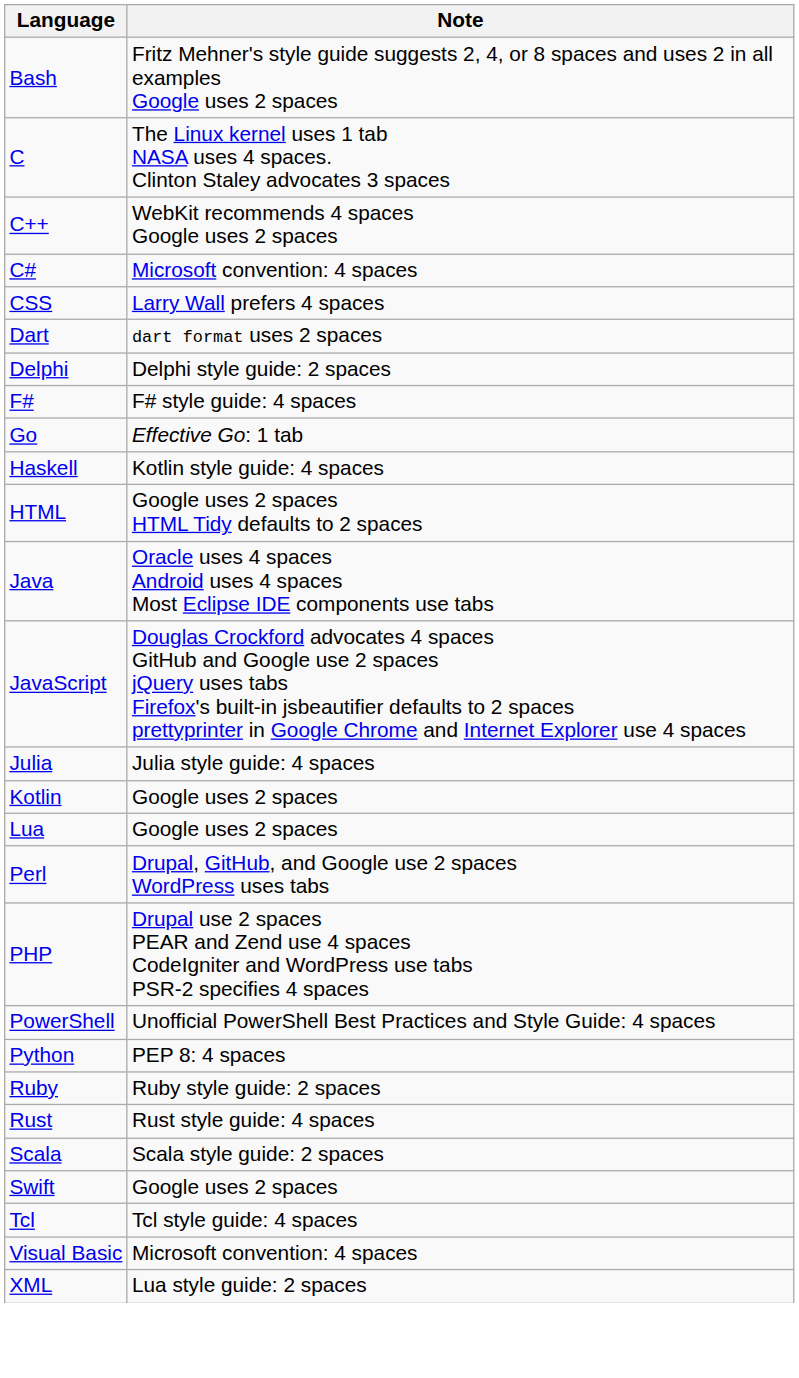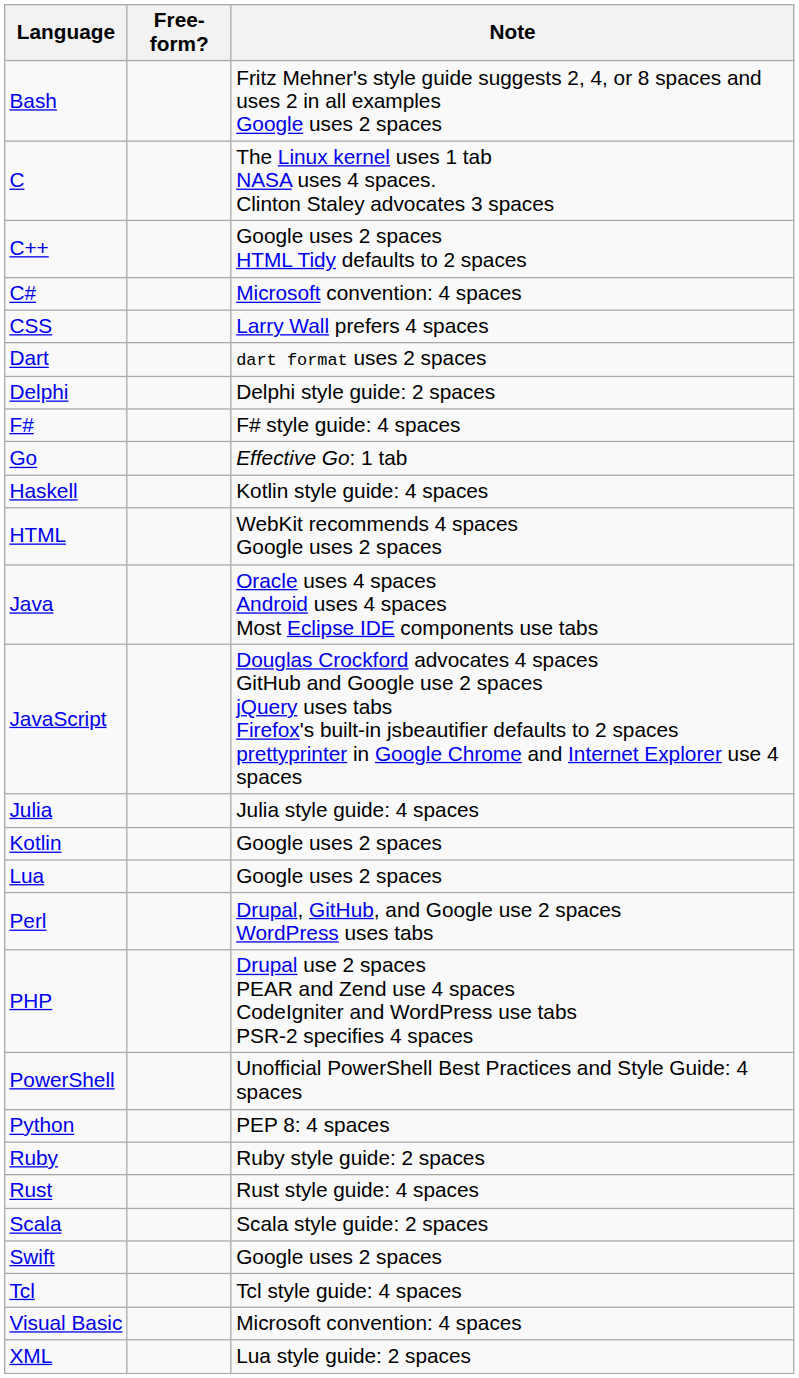+ column: (179, 32)
(273, 225) WebKit recommends 4 spaces Google uses 2 spaces -> (381, 248) Google uses 2 spaces HTML Tidy defaults to 2 spaces
(277, 512) Google uses 2 spaces HTML Tidy defaults to 2 spaces -> (377, 535) WebKit recommends 4 spaces Google uses 2 spaces
